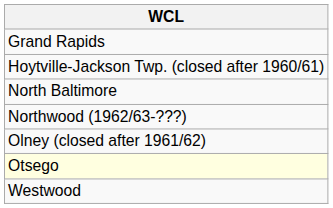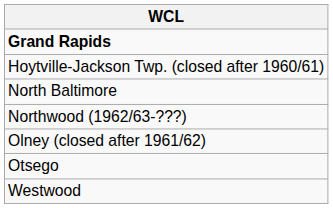(56, 41) normal -> (60, 41) bold
(33, 166) lightyellow background -> (33, 166) no background
